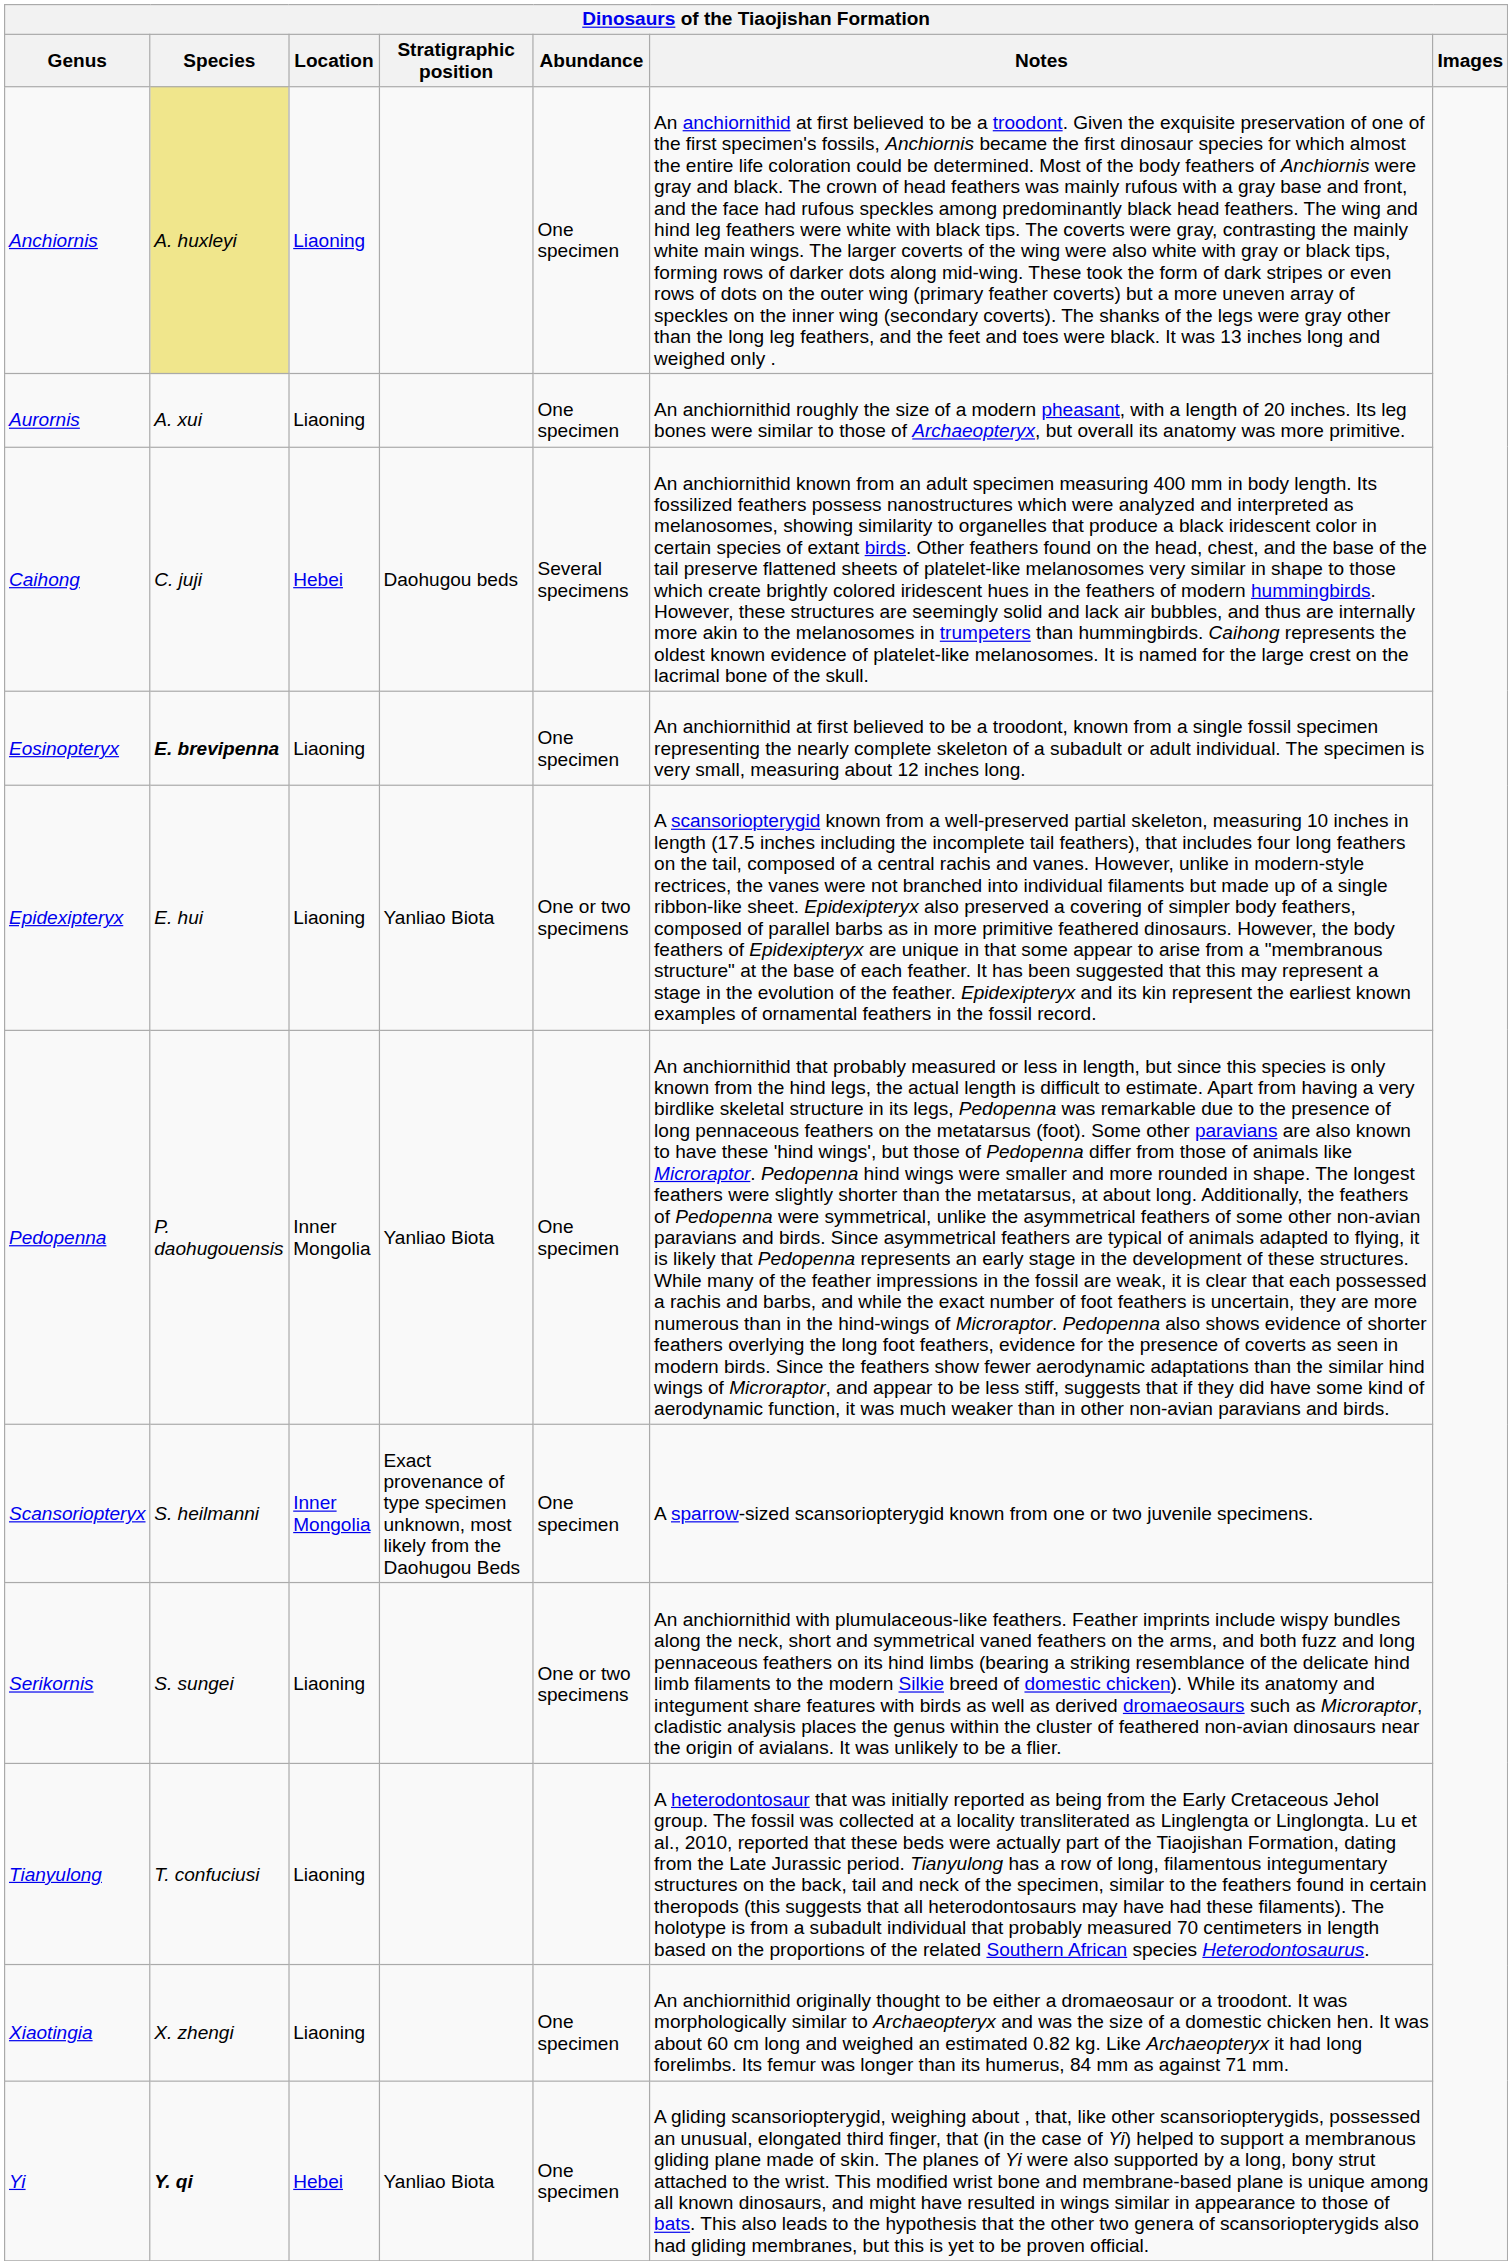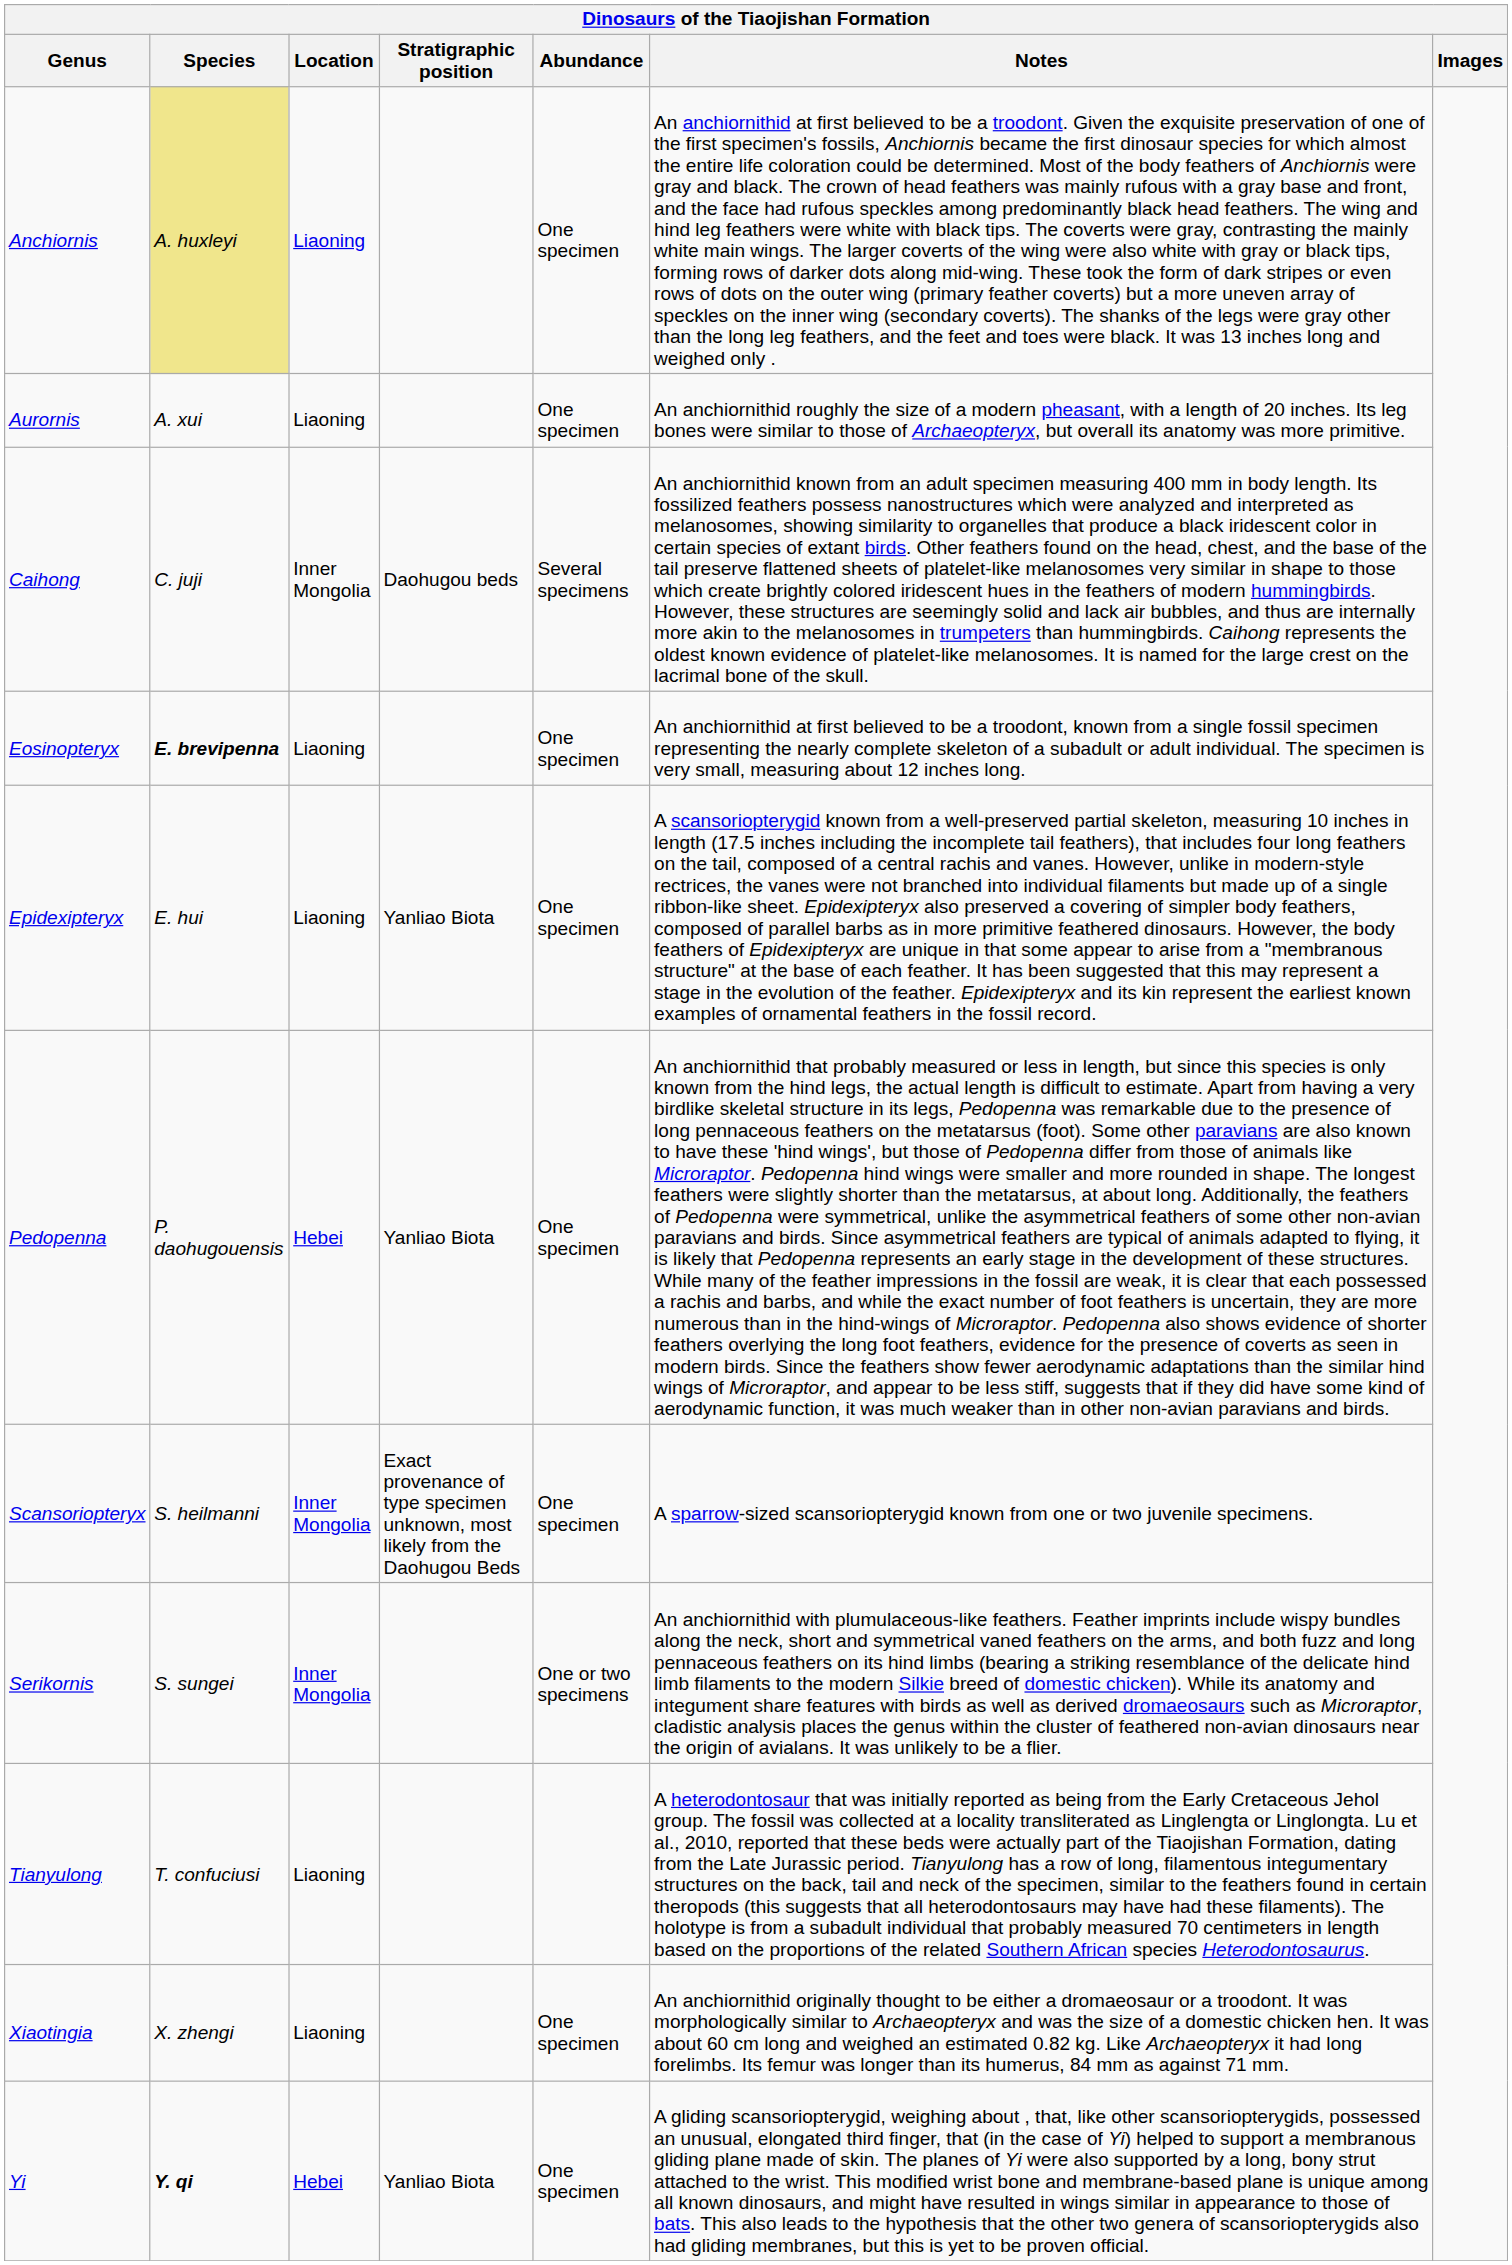(318, 579) Hebei -> (332, 579) Inner Mongolia
(584, 918) One or two specimens -> (578, 918) One specimen
(332, 1237) Inner Mongolia -> (318, 1237) Hebei
(329, 1683) Liaoning -> (332, 1683) Inner Mongolia
